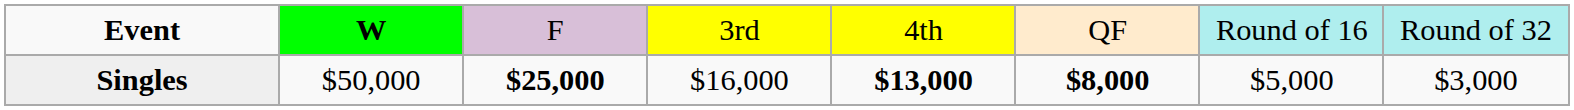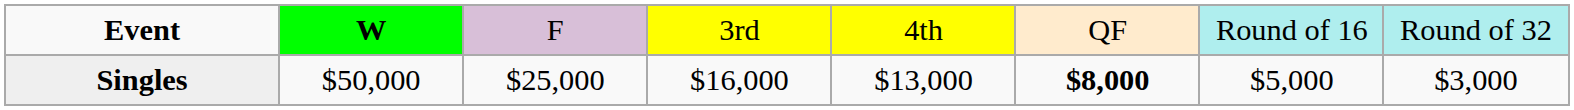(555, 79) bold -> (555, 79) normal
(924, 79) bold -> (924, 79) normal
